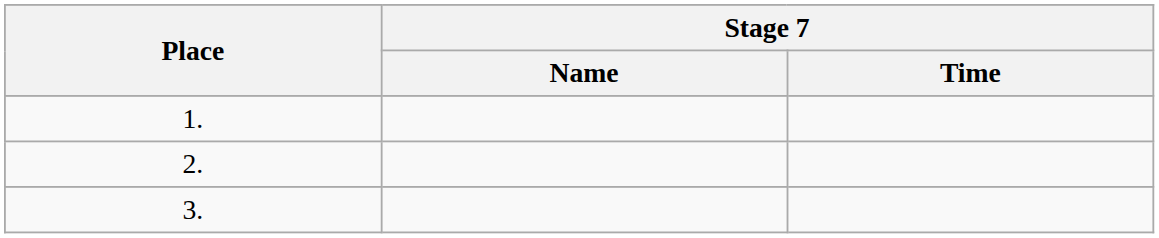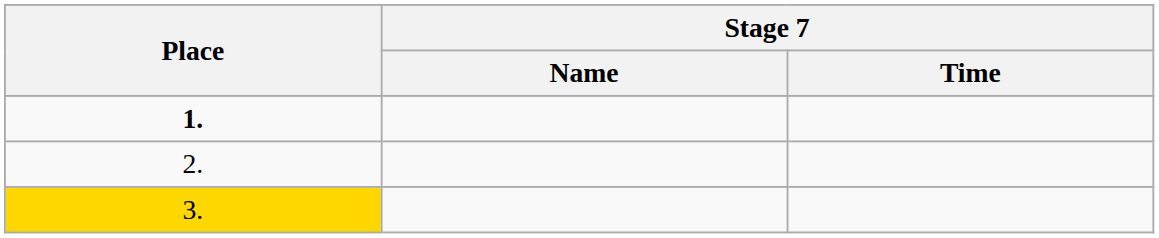(193, 118) normal -> (193, 118) bold
(193, 209) no background -> (193, 209) gold background
